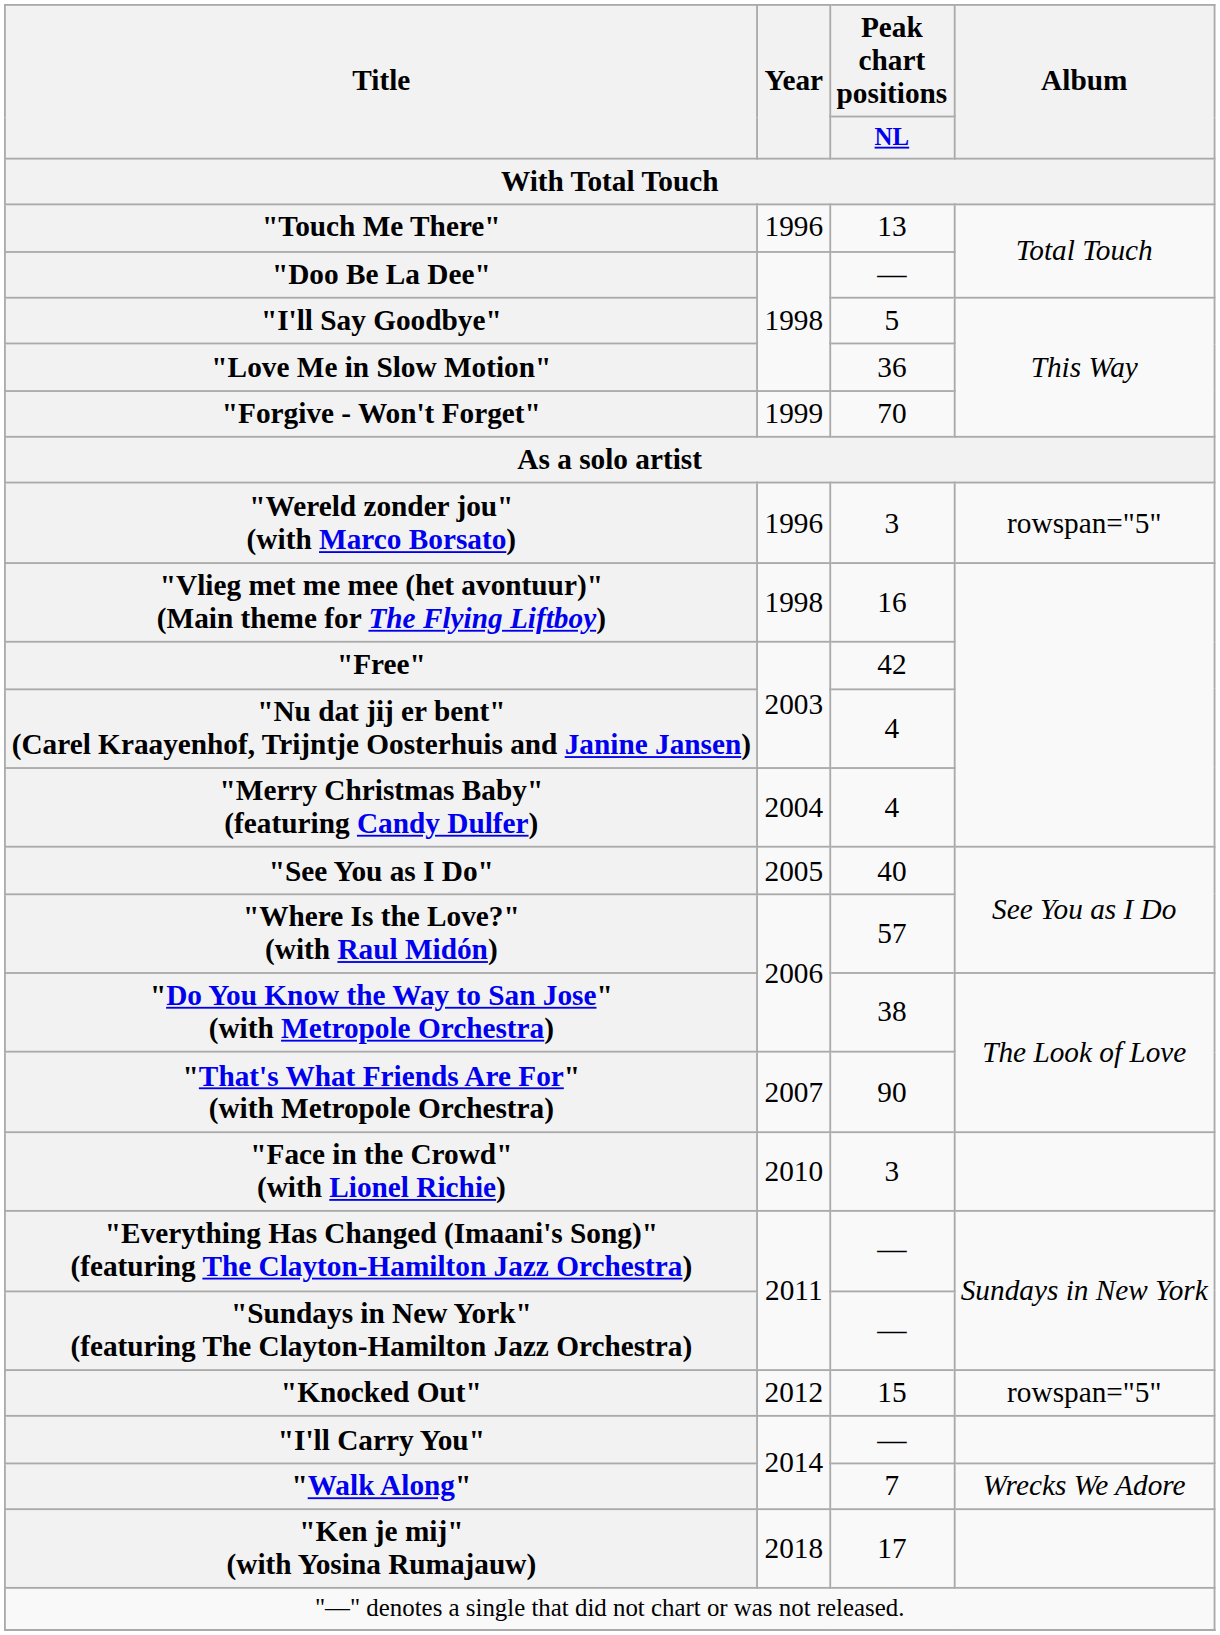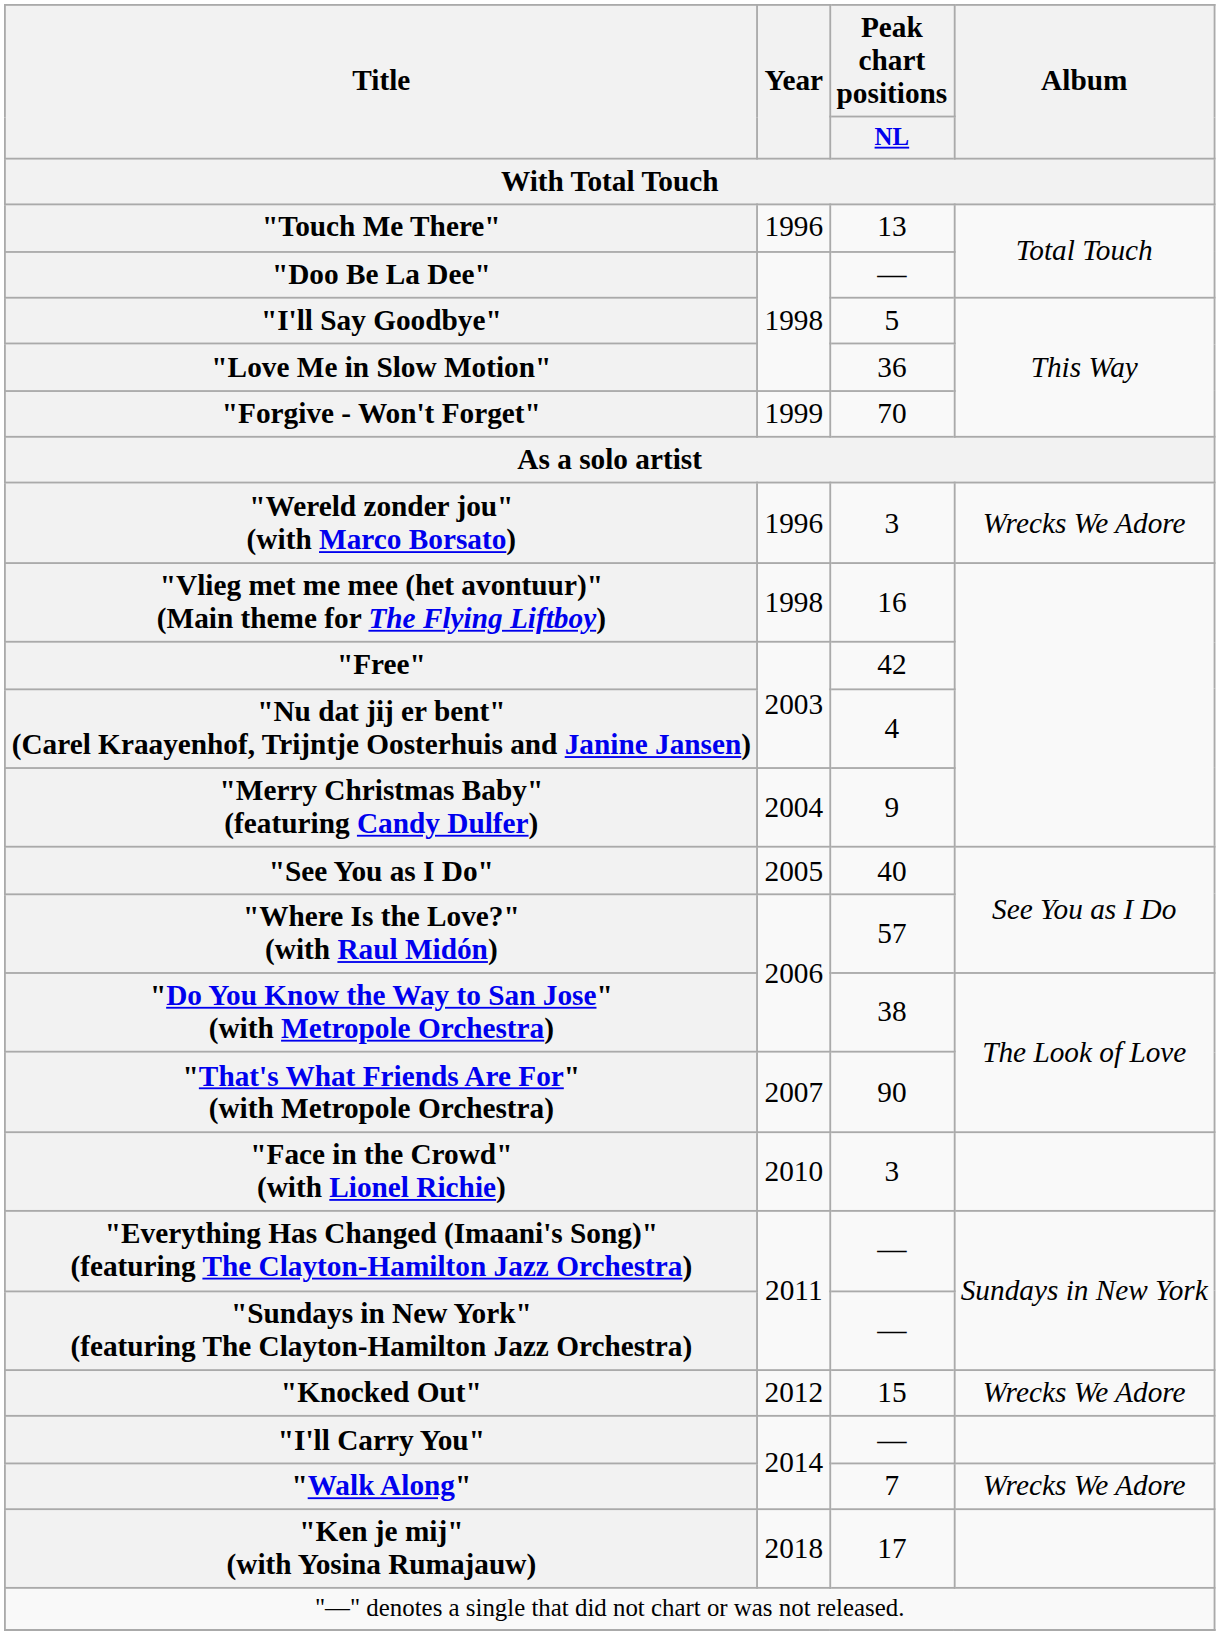(1084, 522) rowspan="5" -> (1084, 522) Wrecks We Adore
(892, 807) 4 -> (892, 807) 9
(1084, 1392) rowspan="5" -> (1084, 1392) Wrecks We Adore
